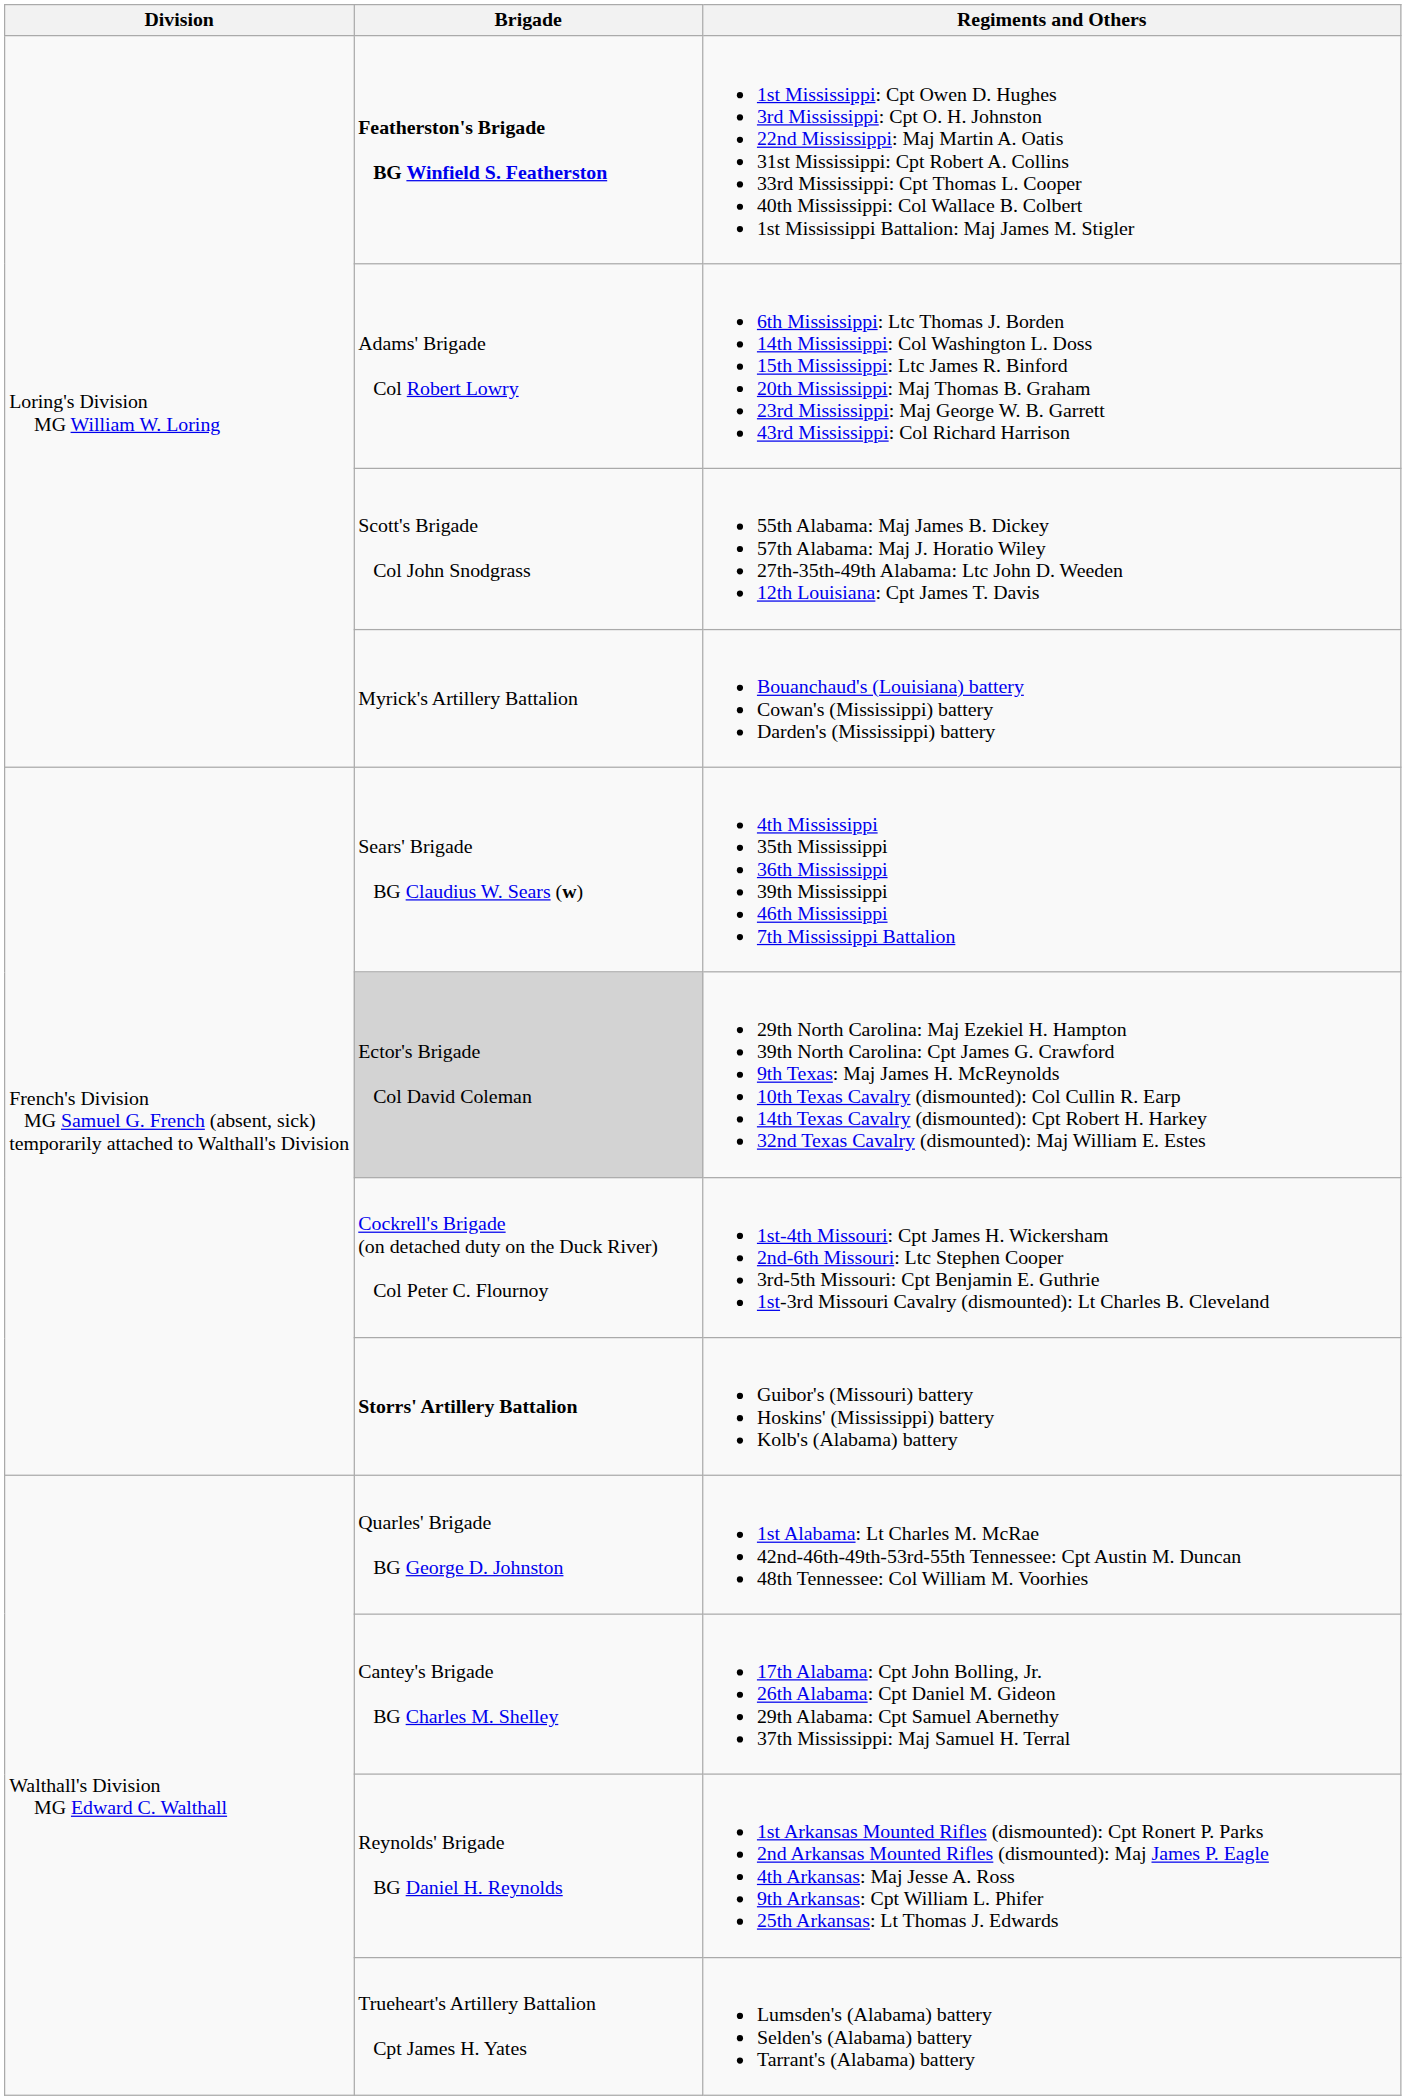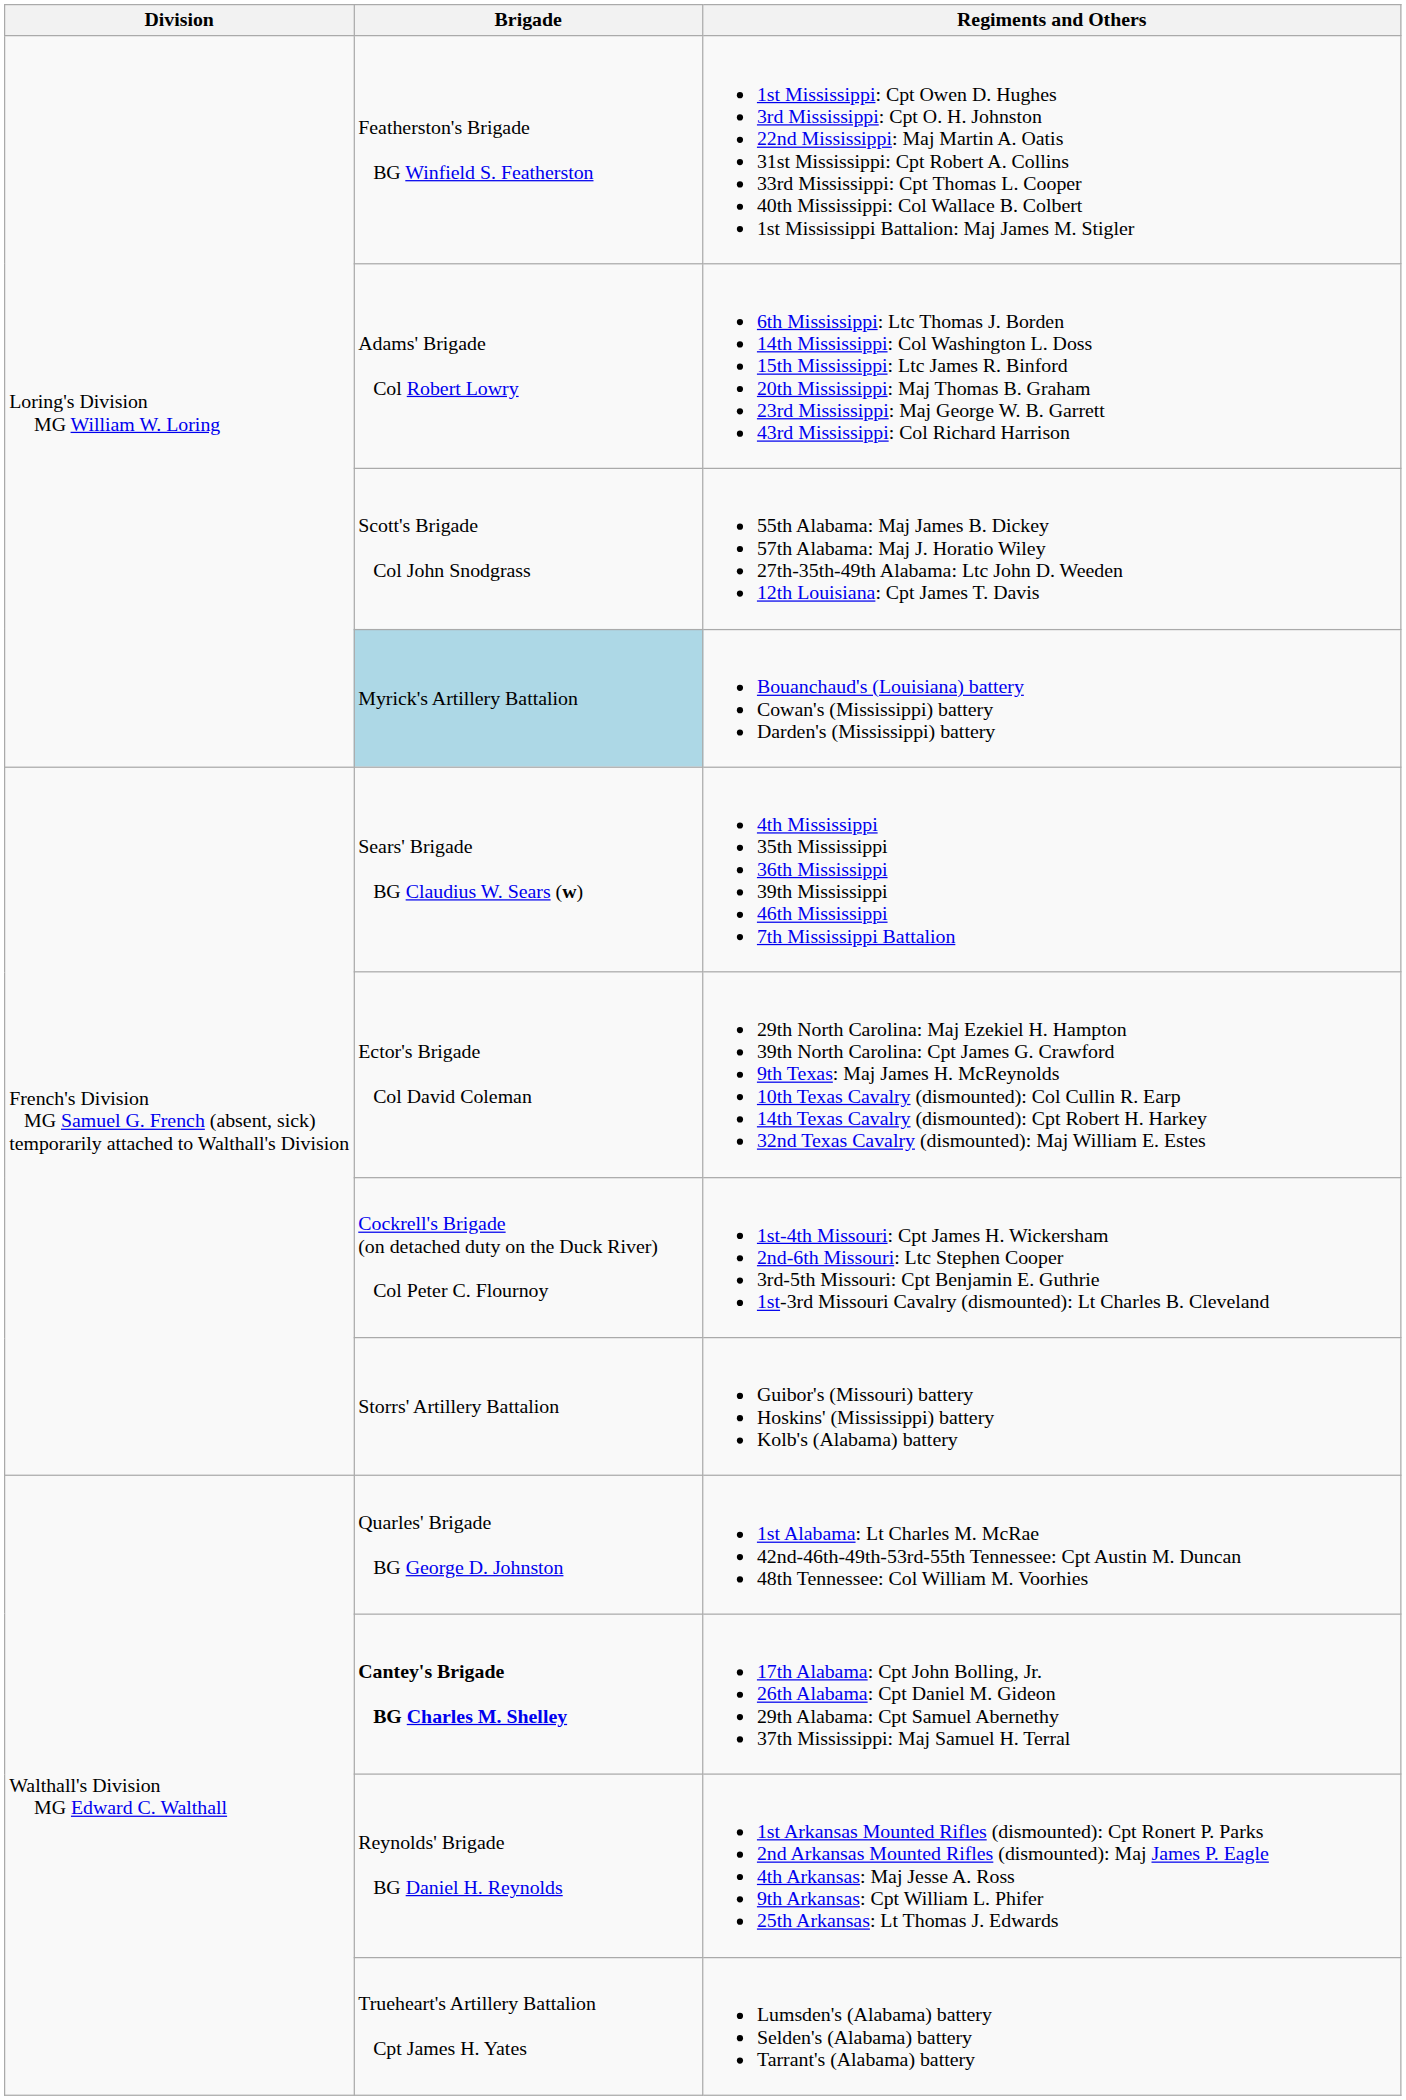(483, 149) bold -> (476, 149) normal
(468, 697) no background -> (468, 697) lightblue background
(445, 1074) lightgrey background -> (445, 1074) no background
(468, 1406) bold -> (459, 1406) normal
(458, 1693) normal -> (463, 1693) bold
